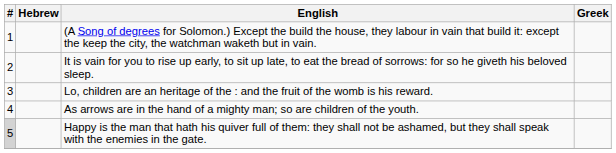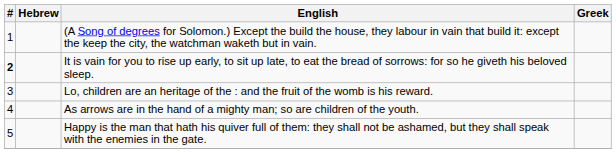(10, 67) normal -> (10, 67) bold
(10, 133) lightgrey background -> (10, 133) no background
